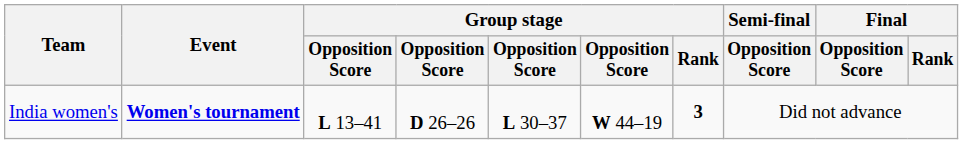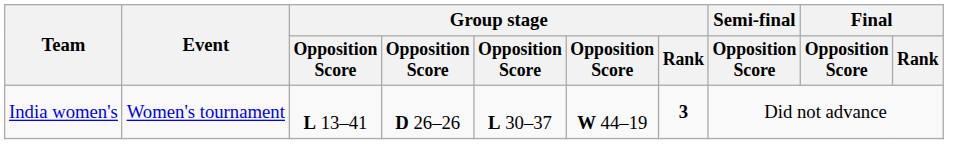(213, 112) bold -> (206, 112) normal
